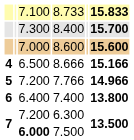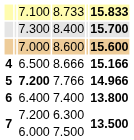(34, 81) normal -> (34, 81) bold
(34, 132) bold -> (34, 132) normal
